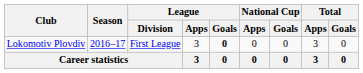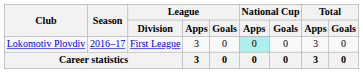(225, 44) bold -> (225, 44) normal
(254, 44) no background -> (254, 44) paleturquoise background
